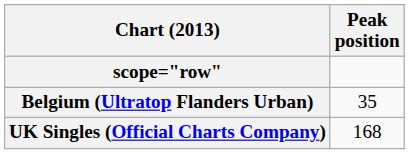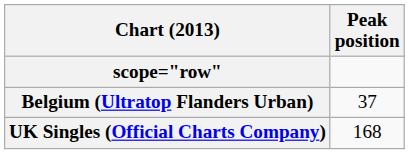(367, 102) 35 -> (367, 102) 37
